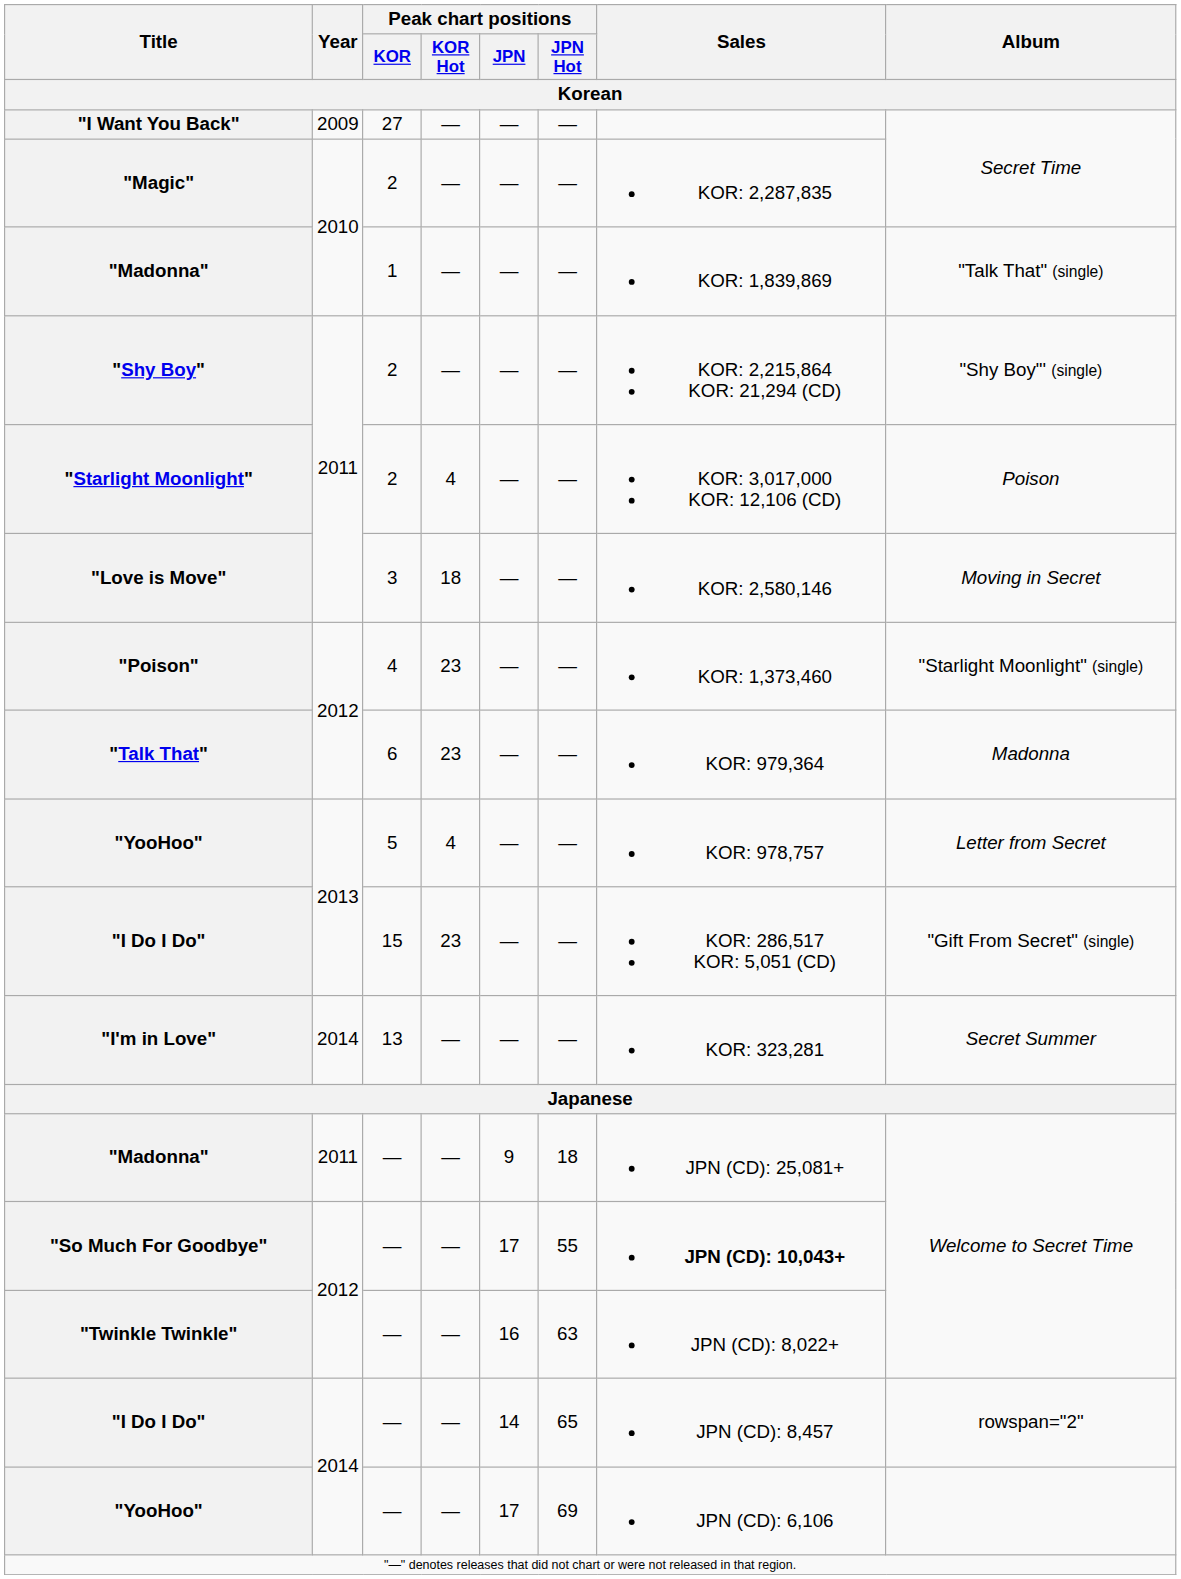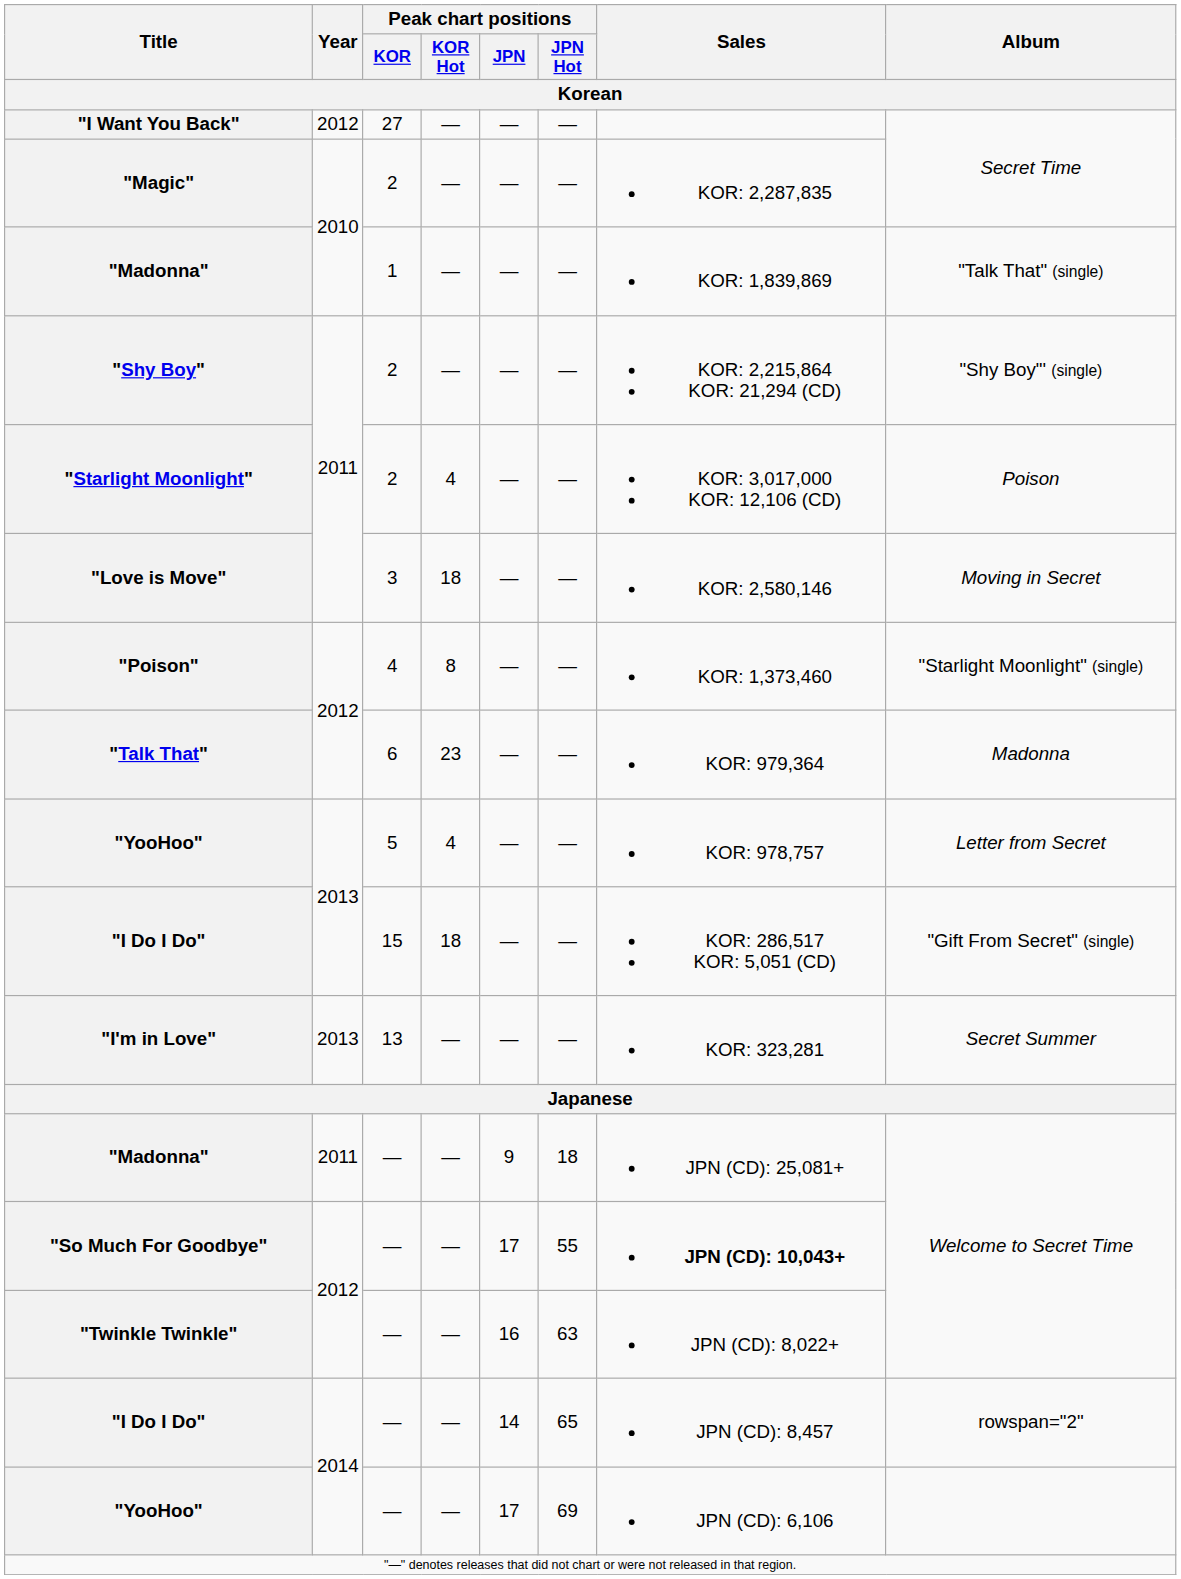(338, 124) 2009 -> (338, 124) 2012
(451, 666) 23 -> (451, 666) 8
(451, 941) 23 -> (451, 941) 18
(338, 1039) 2014 -> (338, 1039) 2013
